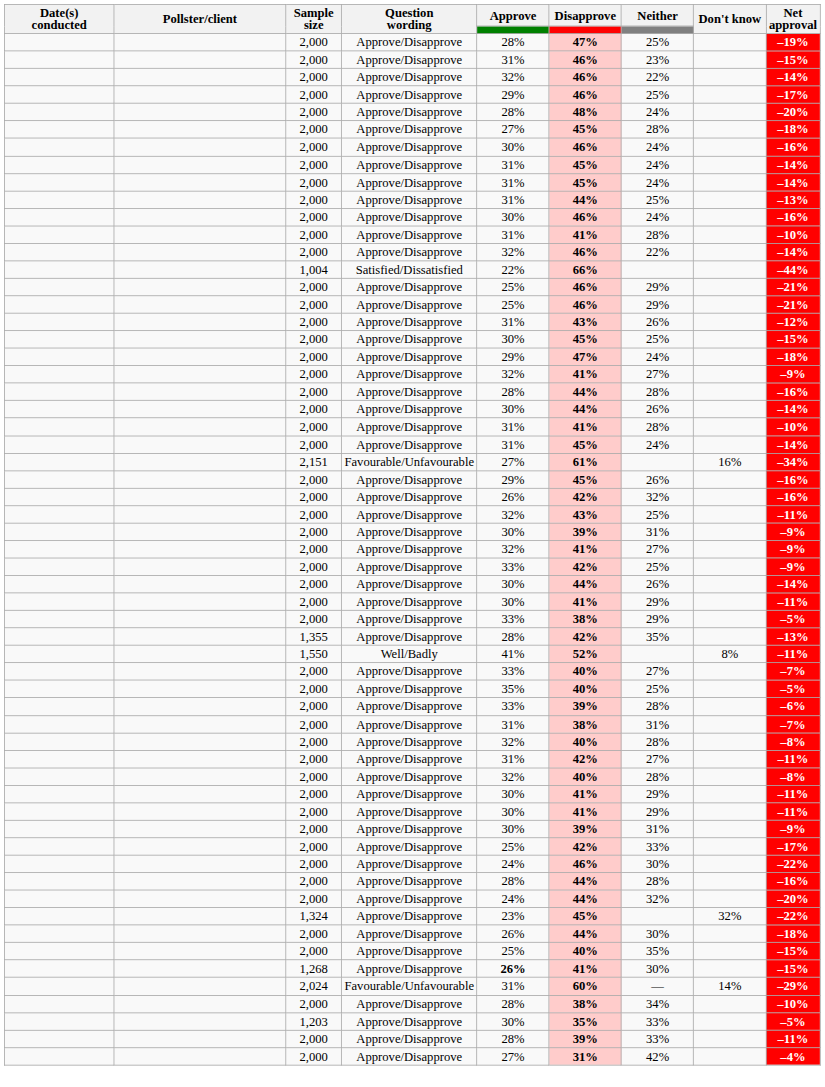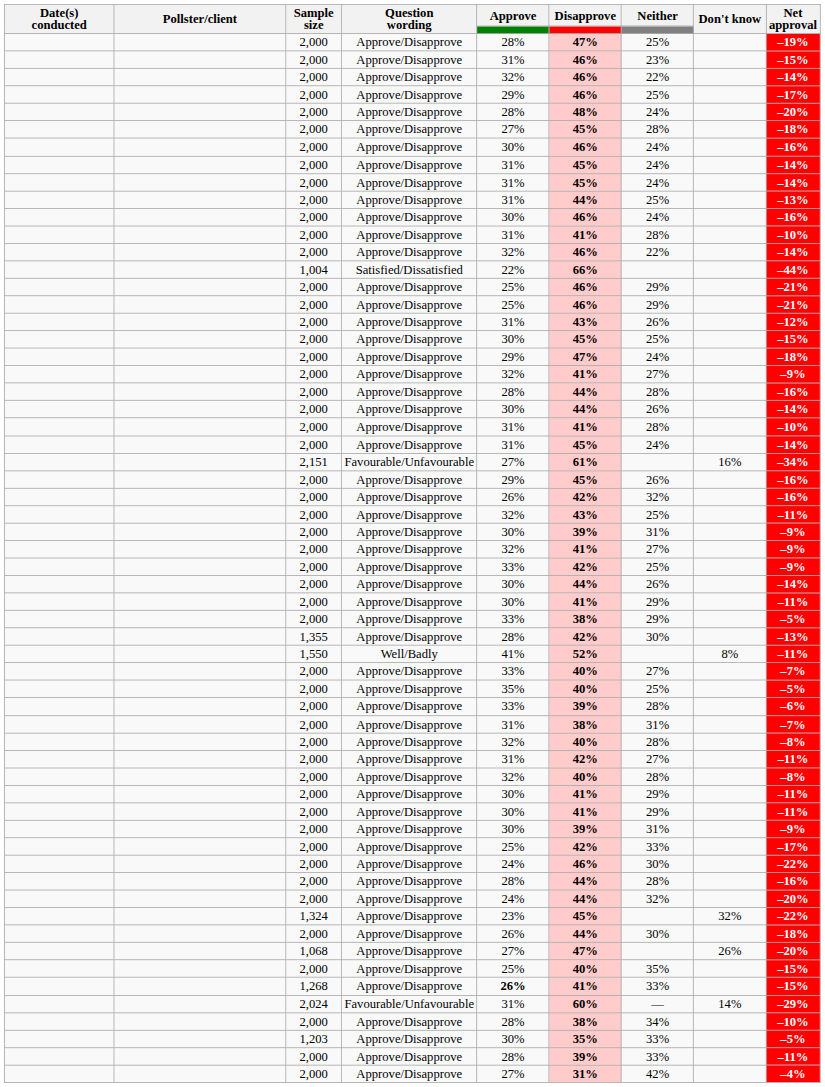(658, 636) 35% -> (658, 636) 30%
+ row: (314, 951)
(658, 969) 30% -> (658, 986) 33%
